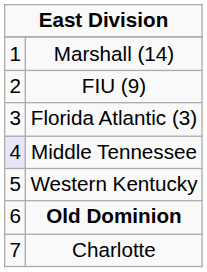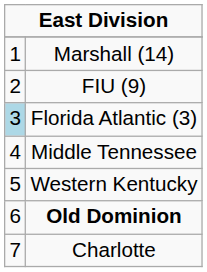(15, 119) no background -> (15, 119) lightblue background
(15, 151) lavender background -> (15, 151) no background
